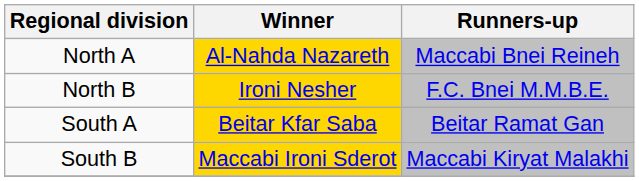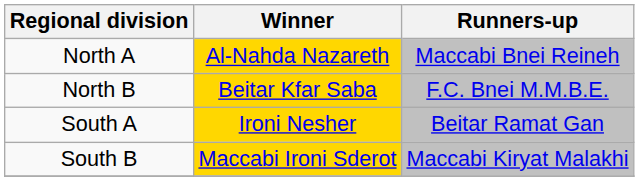(297, 90) Ironi Nesher -> (297, 90) Beitar Kfar Saba
(297, 124) Beitar Kfar Saba -> (297, 124) Ironi Nesher
